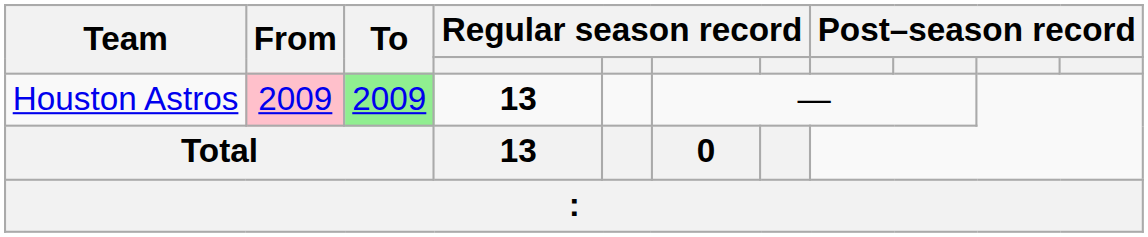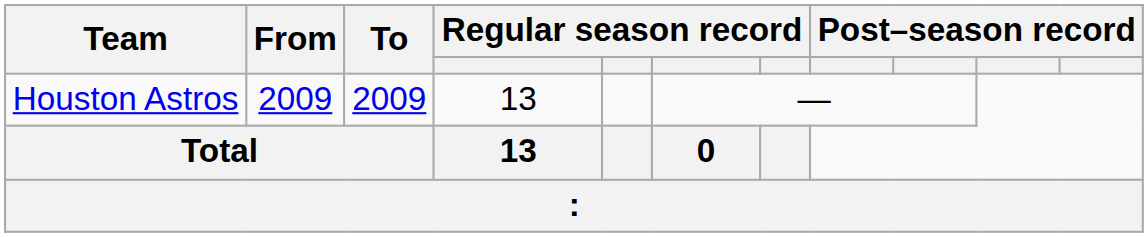(295, 99) pink background -> (295, 99) no background
(389, 99) lightgreen background -> (389, 99) no background
(518, 99) bold -> (518, 99) normal
